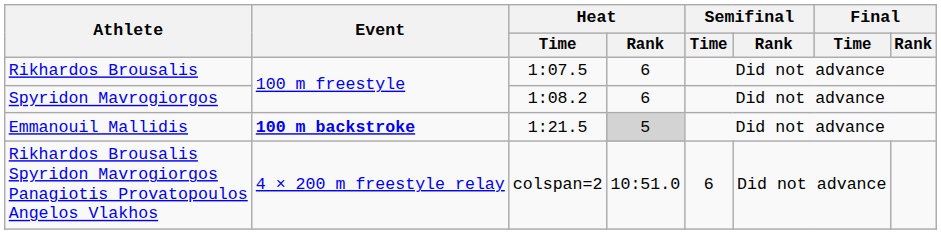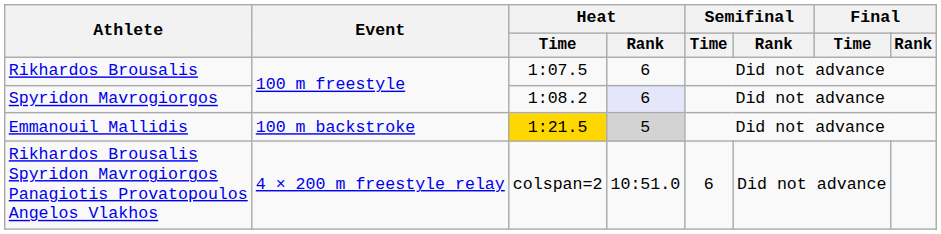(645, 99) no background -> (645, 99) lavender background
(335, 127) bold -> (335, 127) normal
(558, 127) no background -> (558, 127) gold background
